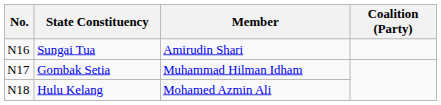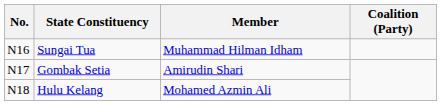(203, 49) Amirudin Shari -> (233, 49) Muhammad Hilman Idham
(233, 69) Muhammad Hilman Idham -> (203, 69) Amirudin Shari
